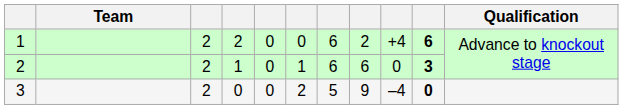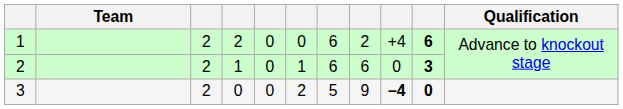(397, 91) normal -> (397, 91) bold
